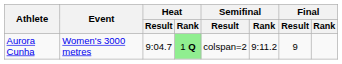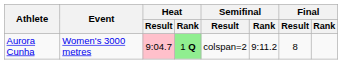(159, 47) no background -> (159, 47) pink background
(295, 47) 9 -> (295, 47) 8
